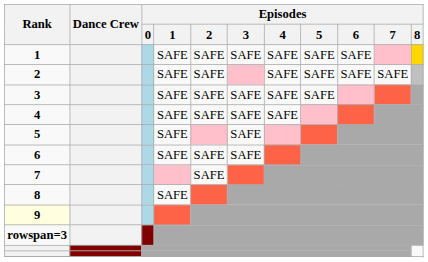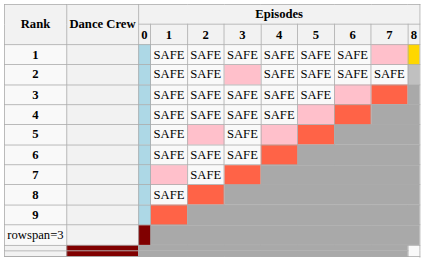(37, 214) lightyellow background -> (35, 214) no background
(37, 235) bold -> (35, 235) normal
